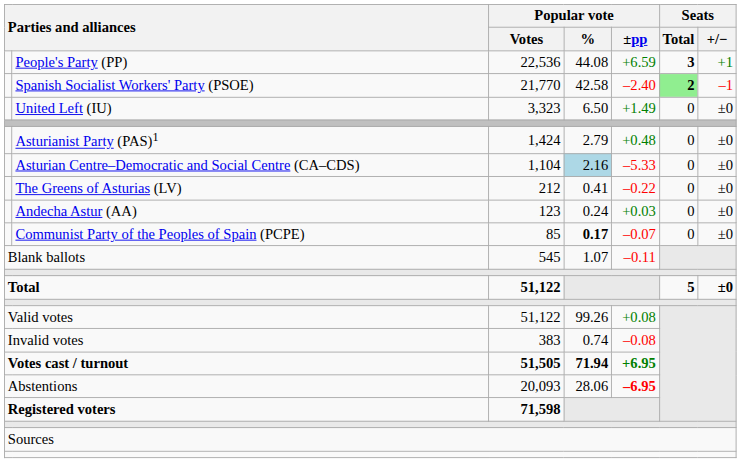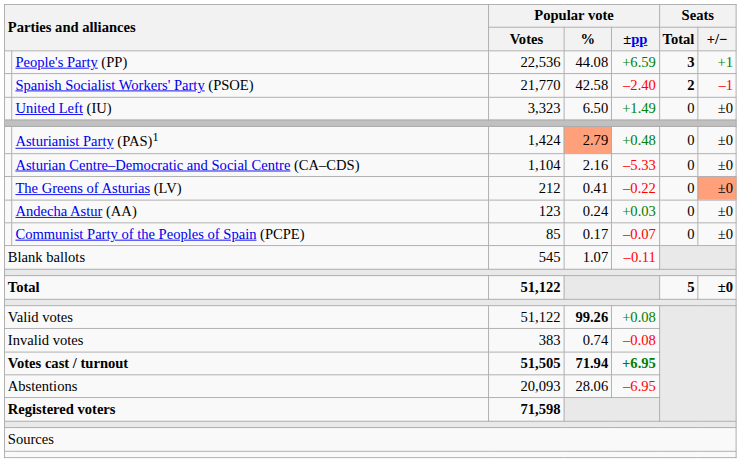(691, 85) lightgreen background -> (691, 85) no background
(595, 140) no background -> (595, 140) lightsalmon background
(595, 165) lightblue background -> (595, 165) no background
(725, 188) no background -> (725, 188) lightsalmon background
(595, 234) bold -> (595, 234) normal
(592, 317) normal -> (592, 317) bold
(639, 386) bold -> (639, 386) normal
